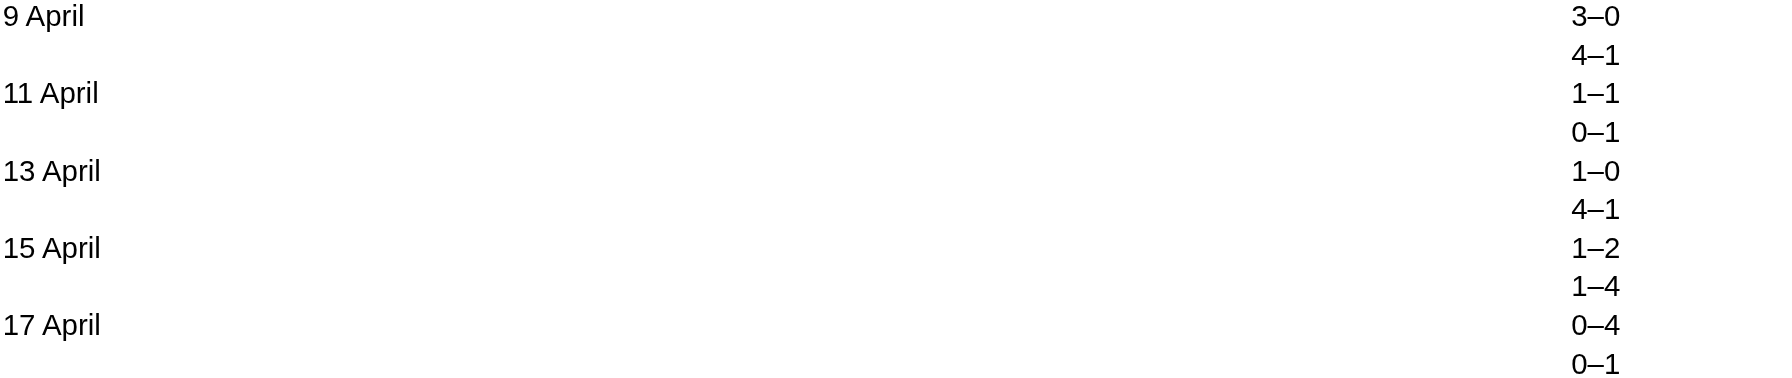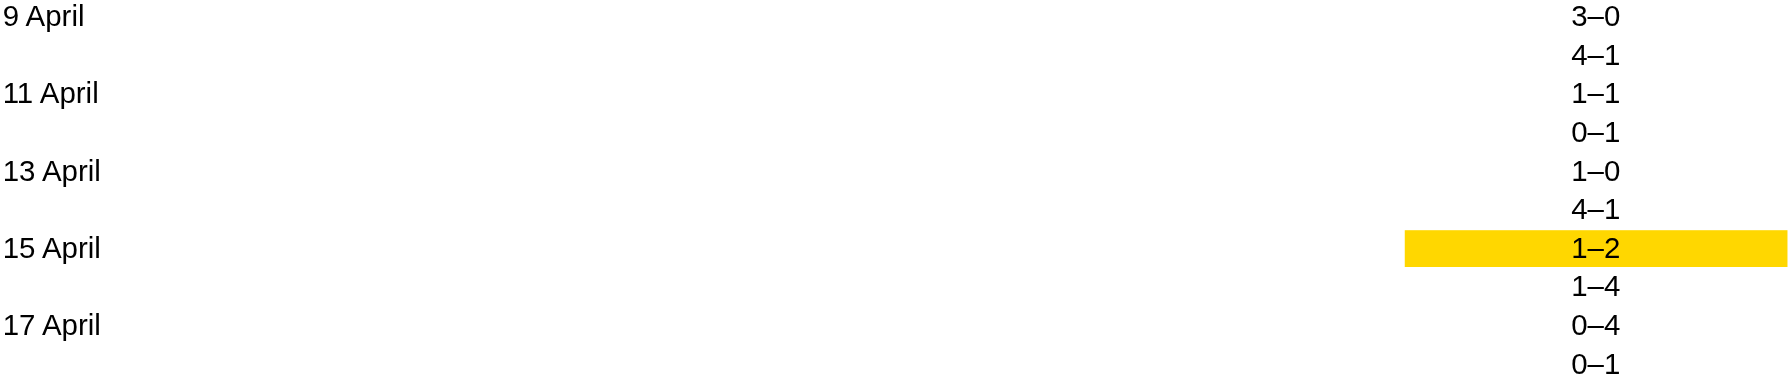(1596, 248) no background -> (1596, 248) gold background
